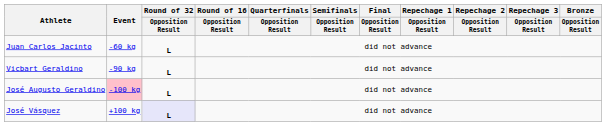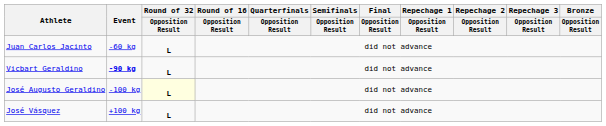(122, 67) normal -> (122, 67) bold
(125, 89) pink background -> (125, 89) no background
(169, 94) no background -> (169, 94) lightyellow background
(169, 115) lavender background -> (169, 115) no background
